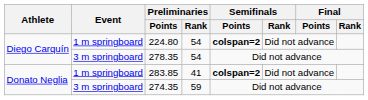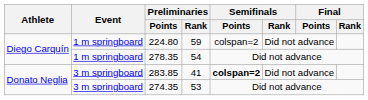(196, 42) 54 -> (196, 42) 59
(236, 42) bold -> (236, 42) normal
(108, 57) 3 m springboard -> (108, 57) 1 m springboard
(108, 72) 1 m springboard -> (108, 72) 3 m springboard
(196, 88) 59 -> (196, 88) 53
